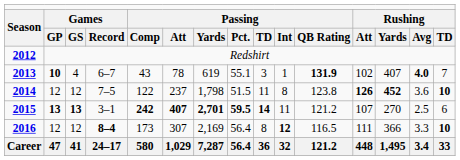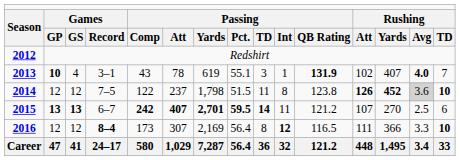(107, 73) 6–7 -> (107, 73) 3–1
(422, 92) no background -> (422, 92) lightgrey background
(107, 110) 3–1 -> (107, 110) 6–7
